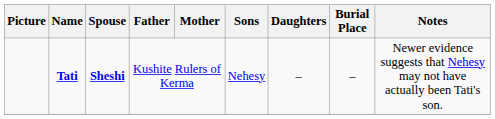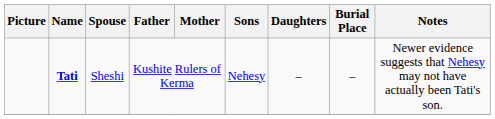(107, 76) bold -> (107, 76) normal
